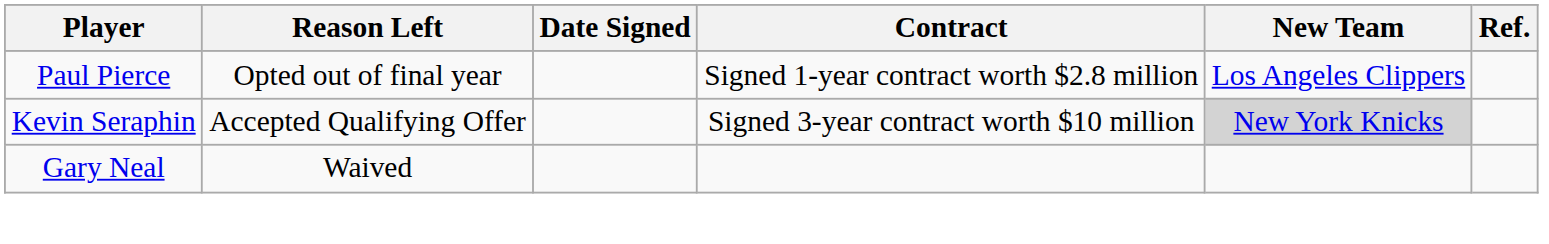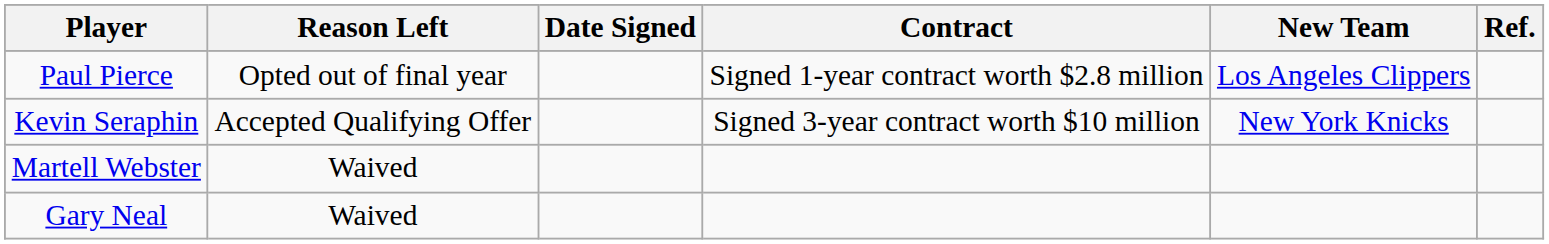(1338, 121) lightgrey background -> (1344, 121) no background
+ row: (106, 167)
